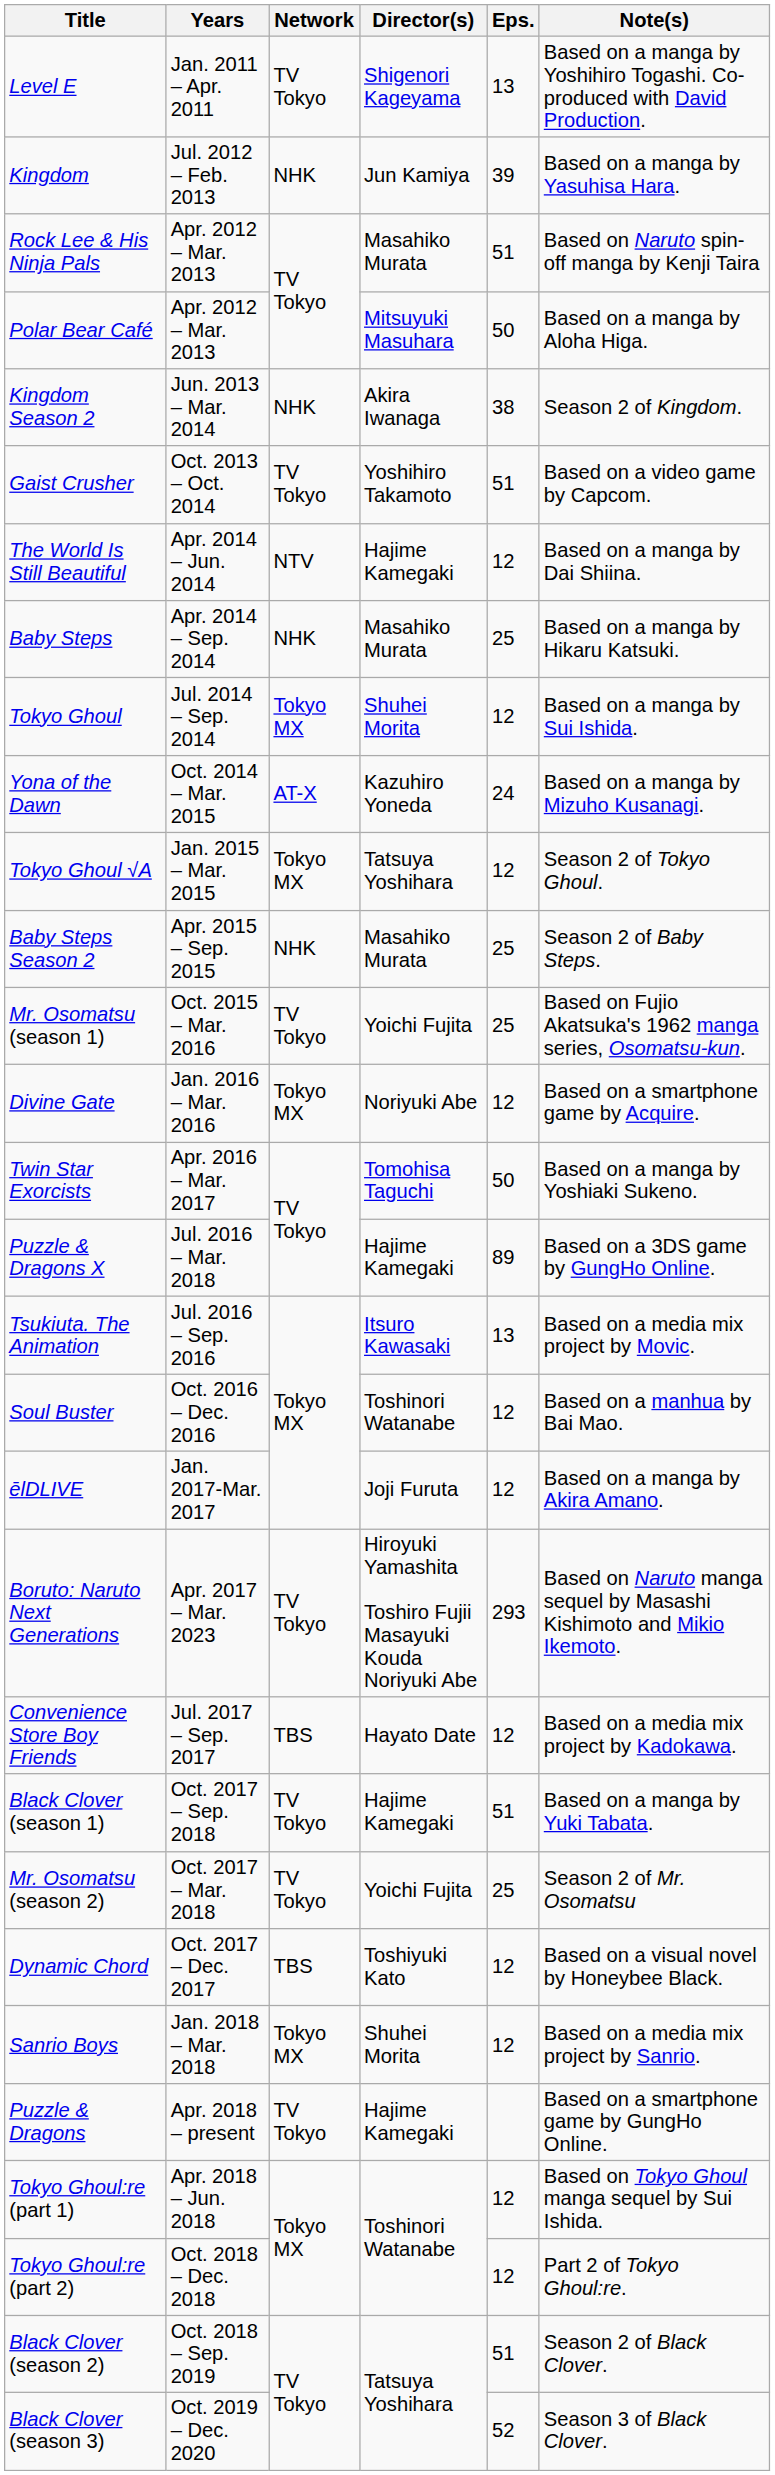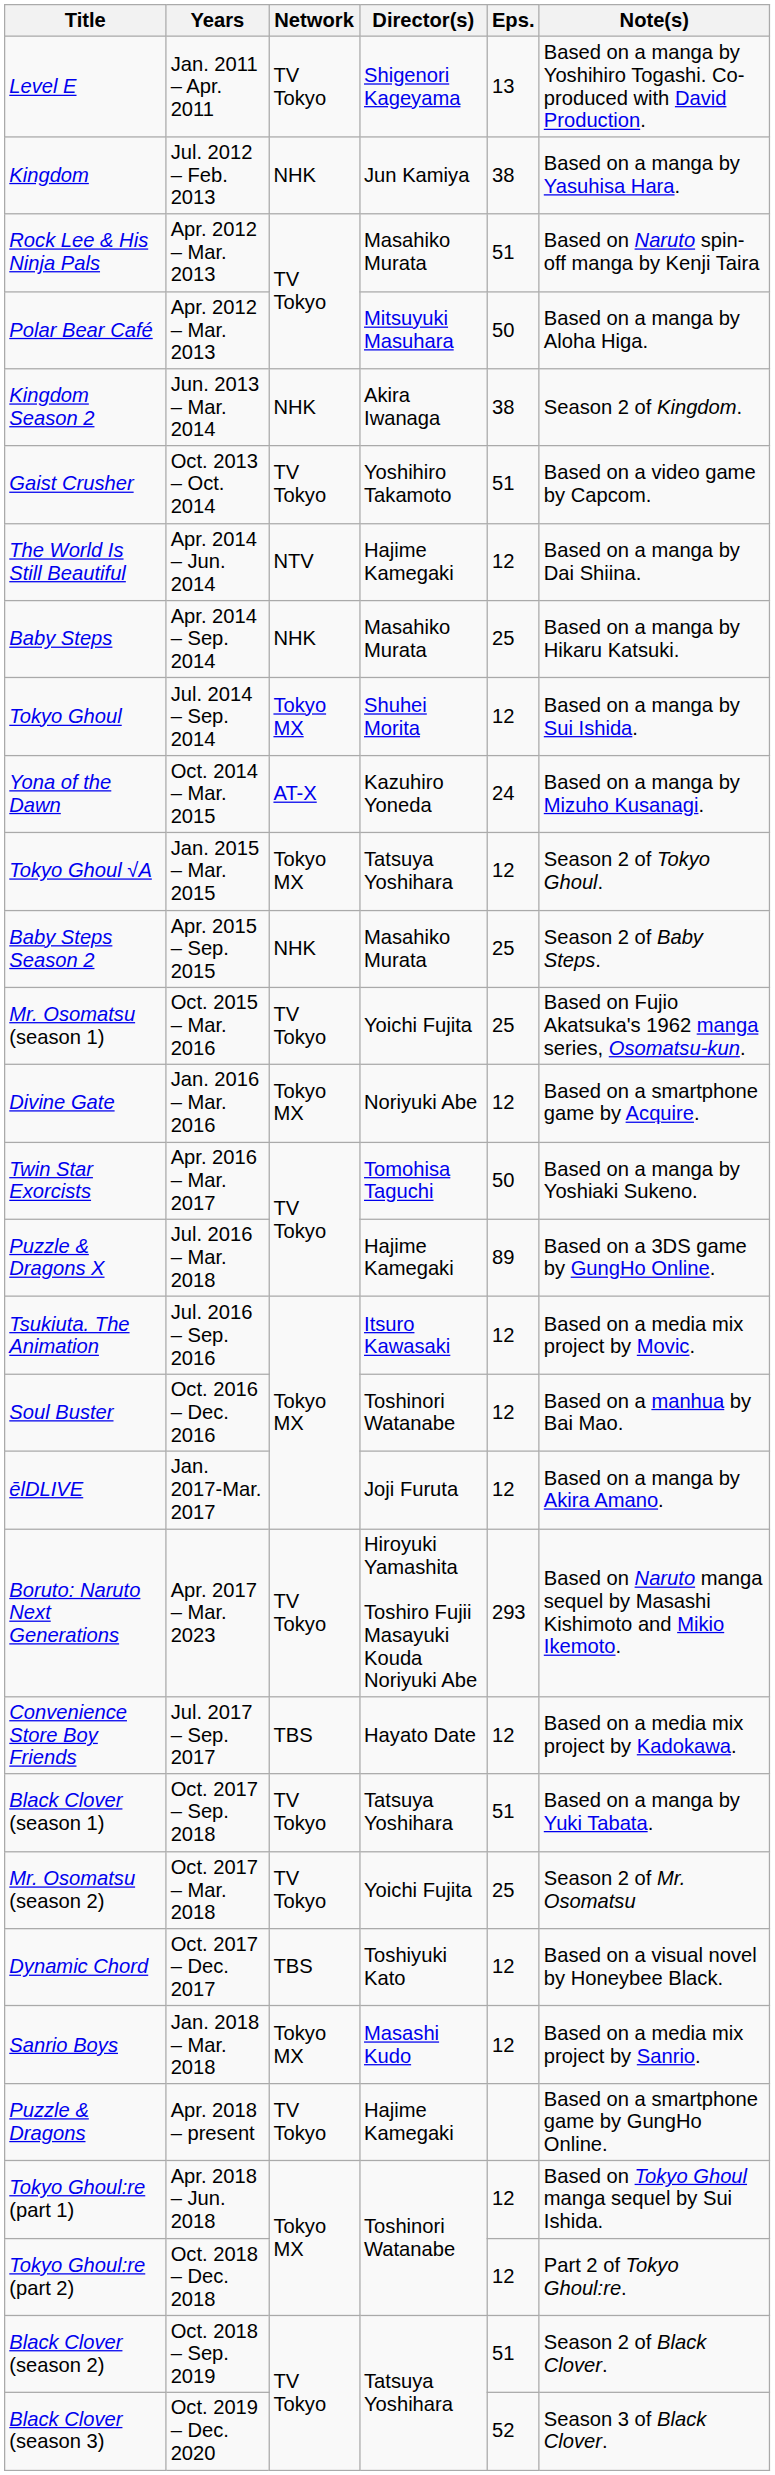(503, 175) 39 -> (503, 175) 38
(503, 1335) 13 -> (503, 1335) 12
(409, 1812) Hajime Kamegaki -> (408, 1812) Tatsuya Yoshihara
(395, 2044) Shuhei Morita -> (402, 2044) Masashi Kudo
